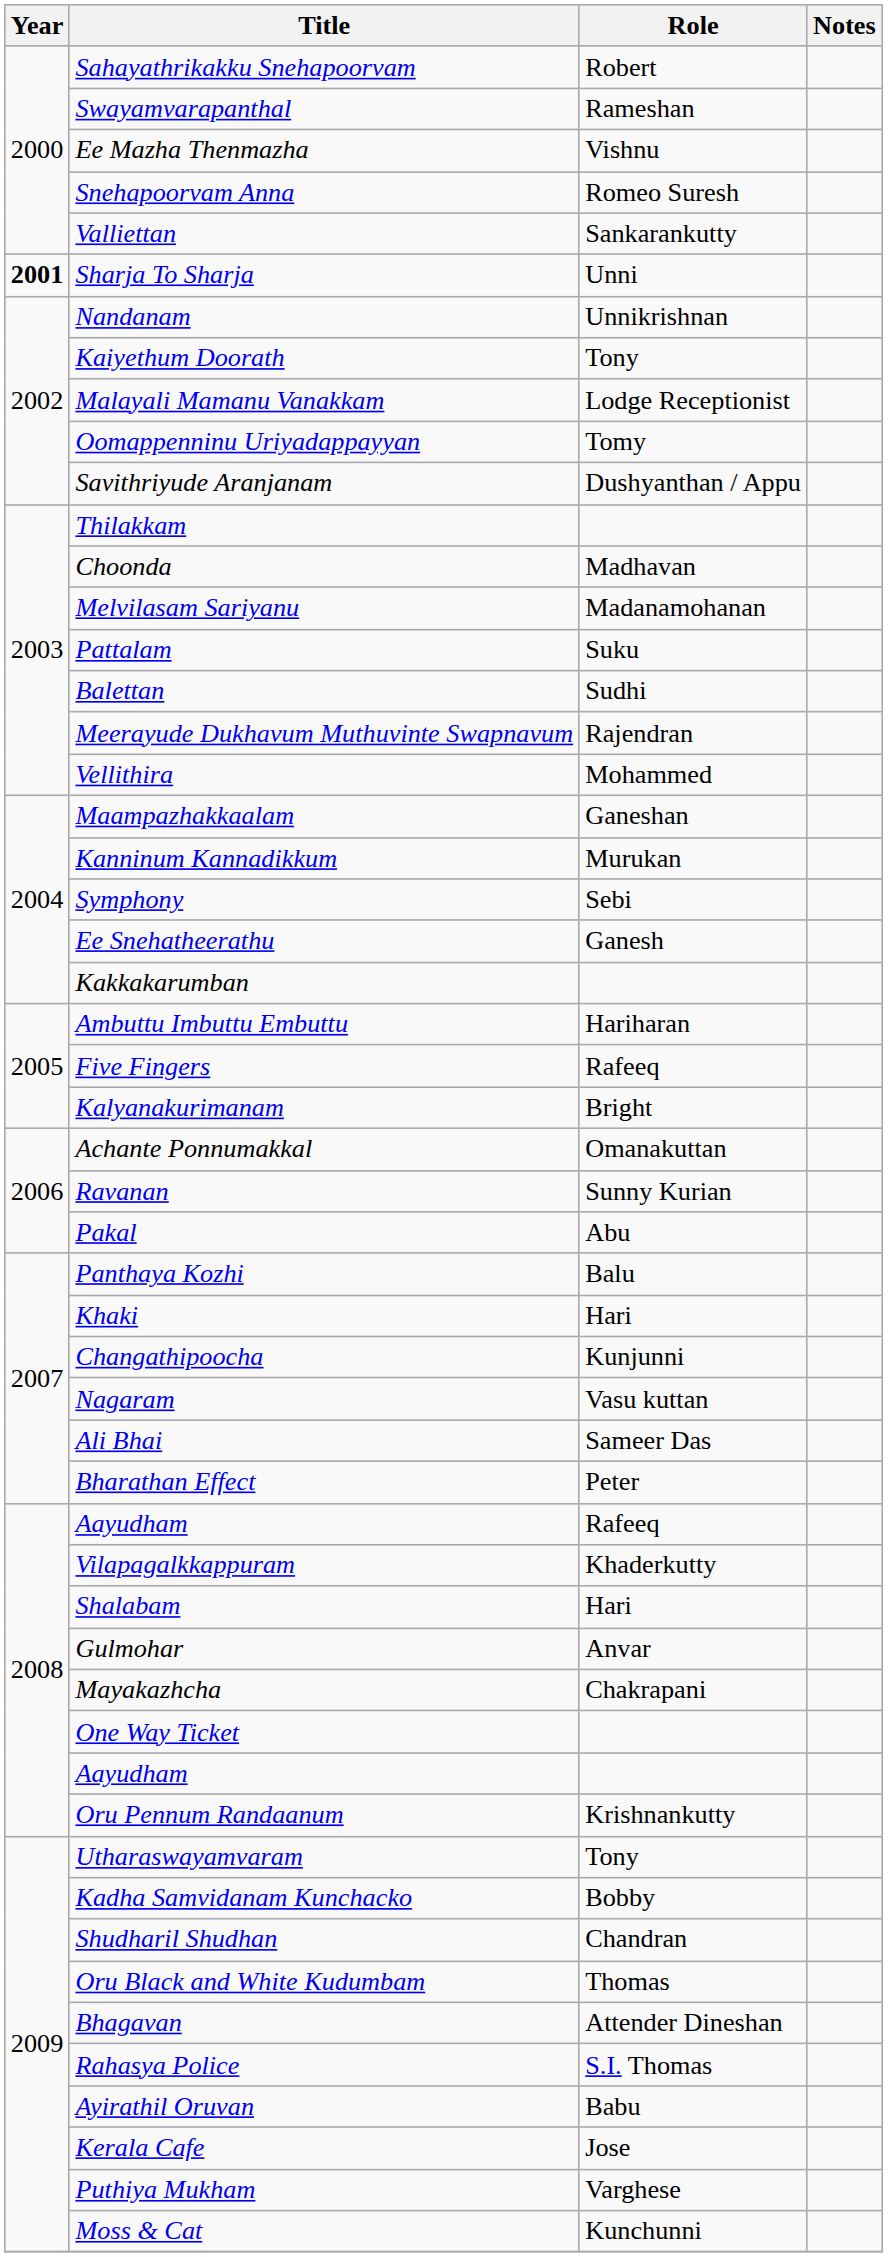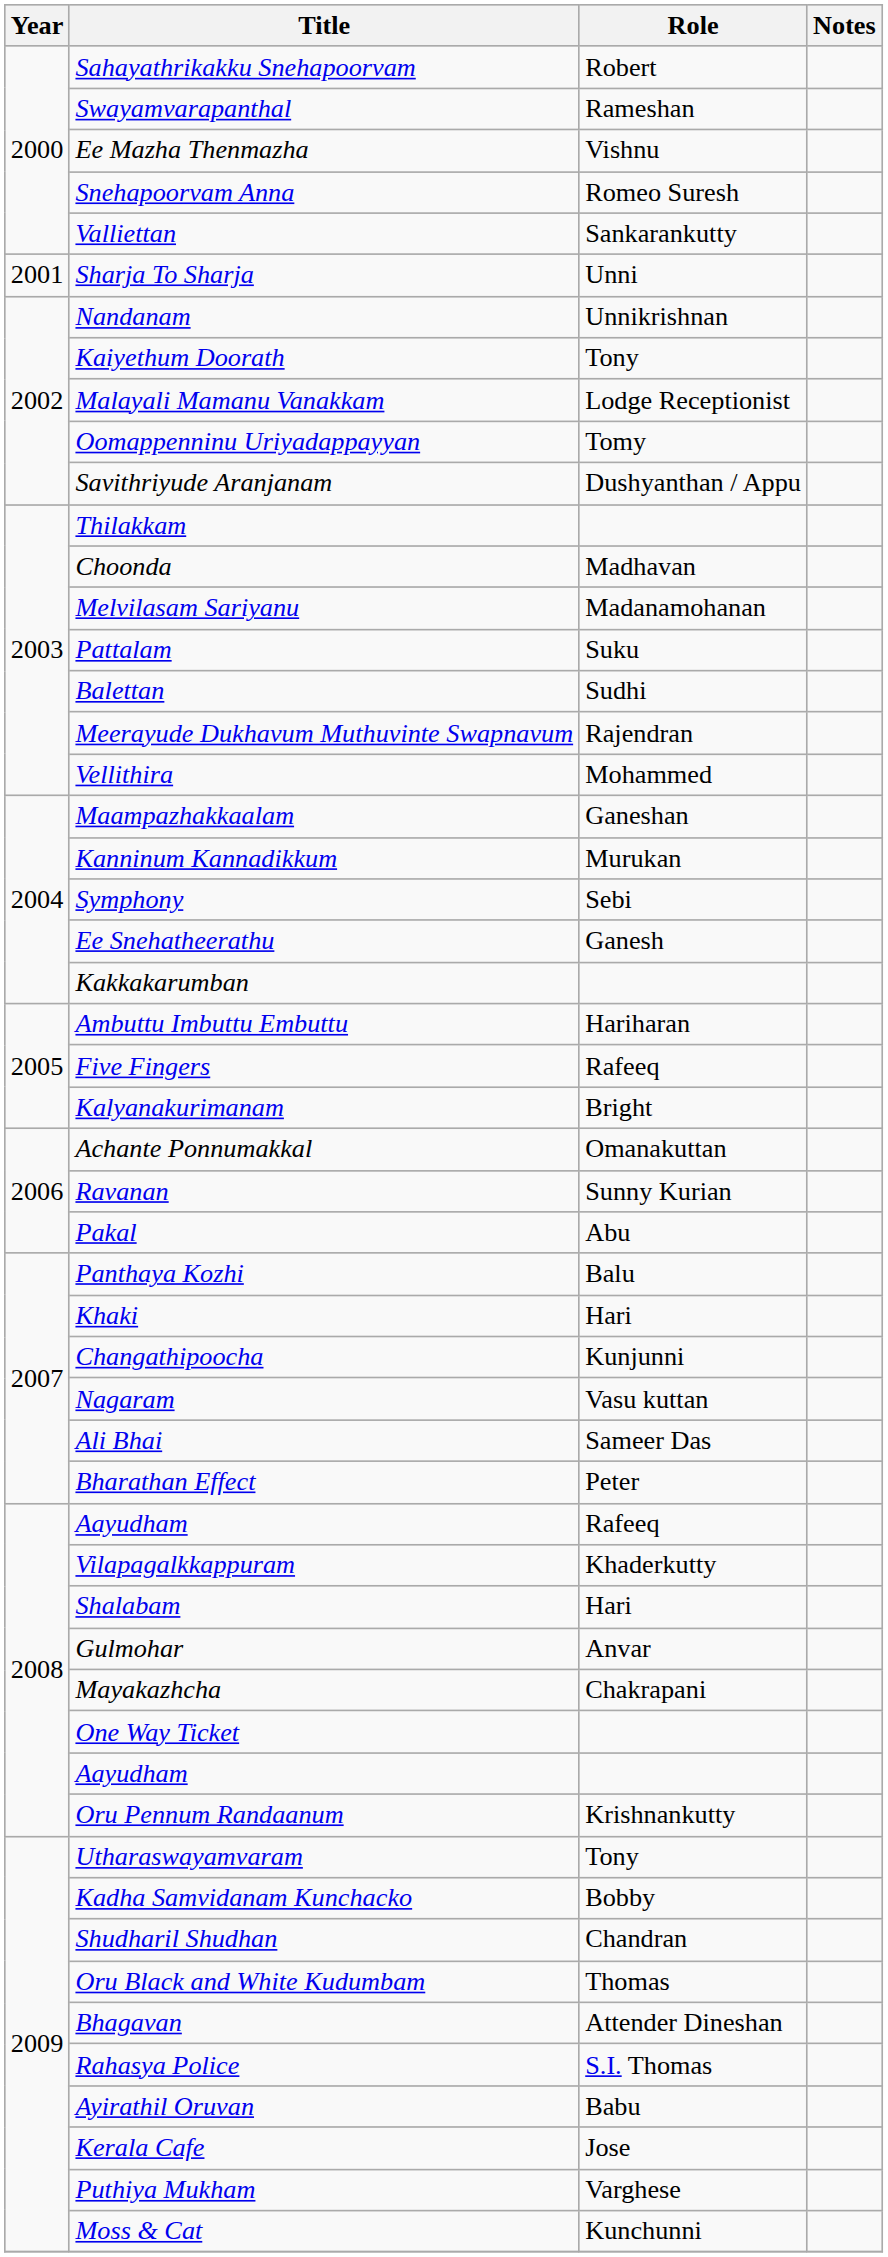(37, 274) bold -> (37, 274) normal
